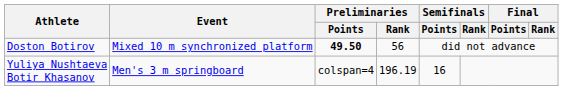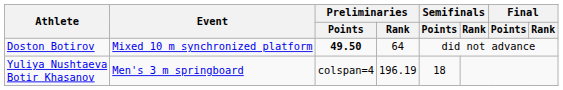(398, 47) 56 -> (398, 47) 64
(439, 71) 16 -> (439, 71) 18
